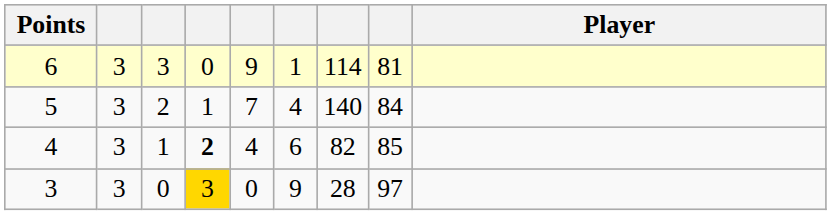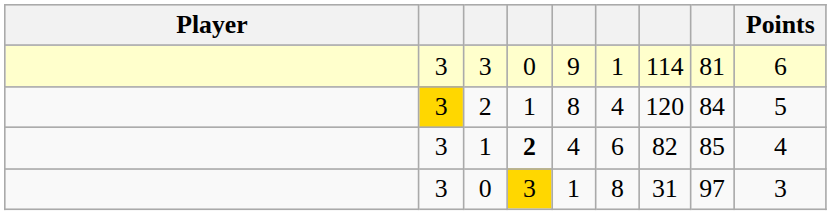columns swapped: (619, 24) <-> (51, 24)
(119, 106) no background -> (441, 106) gold background
(251, 106) 7 -> (573, 106) 8
(343, 106) 140 -> (665, 106) 120
(251, 188) 0 -> (573, 188) 1
(296, 188) 9 -> (618, 188) 8
(343, 188) 28 -> (665, 188) 31
